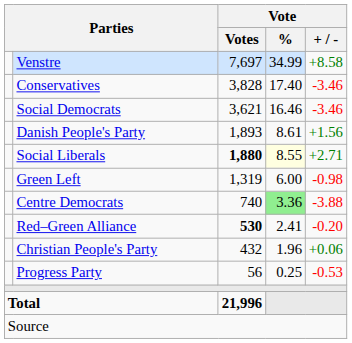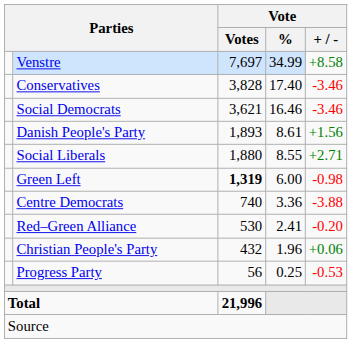(246, 156) bold -> (246, 156) normal
(289, 156) lightyellow background -> (289, 156) no background
(246, 179) normal -> (246, 179) bold
(289, 202) lightgreen background -> (289, 202) no background
(251, 226) bold -> (251, 226) normal
